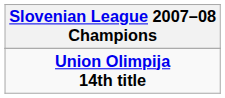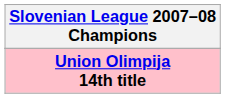(113, 70) no background -> (113, 70) pink background
